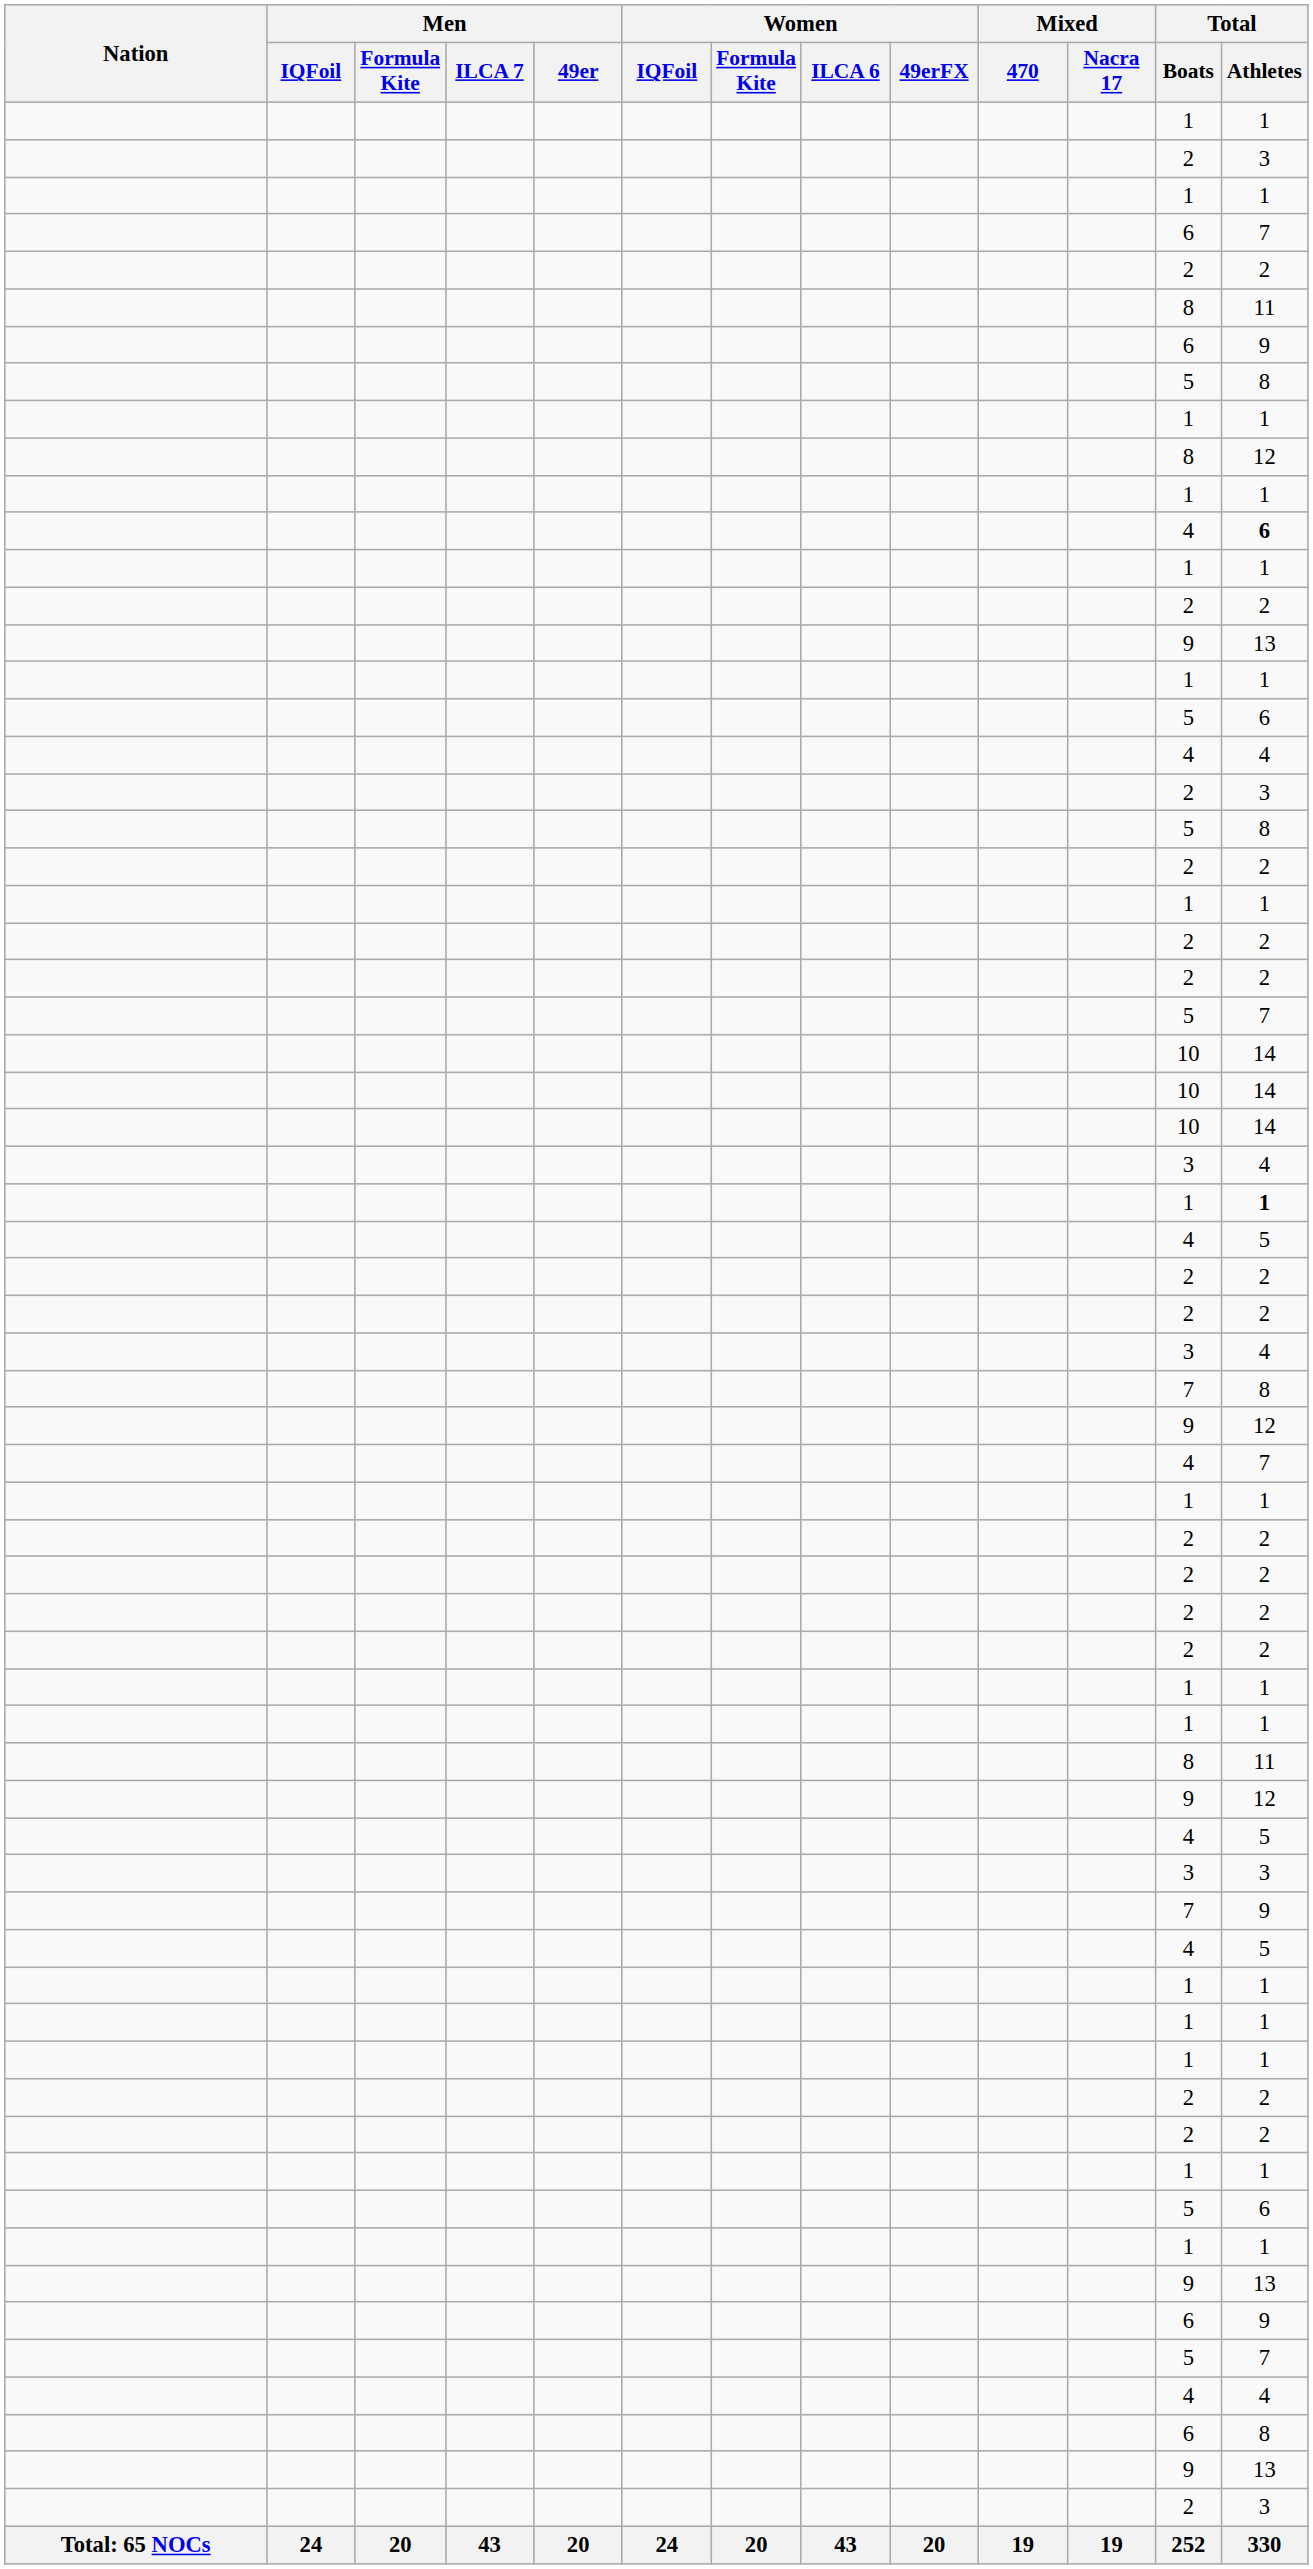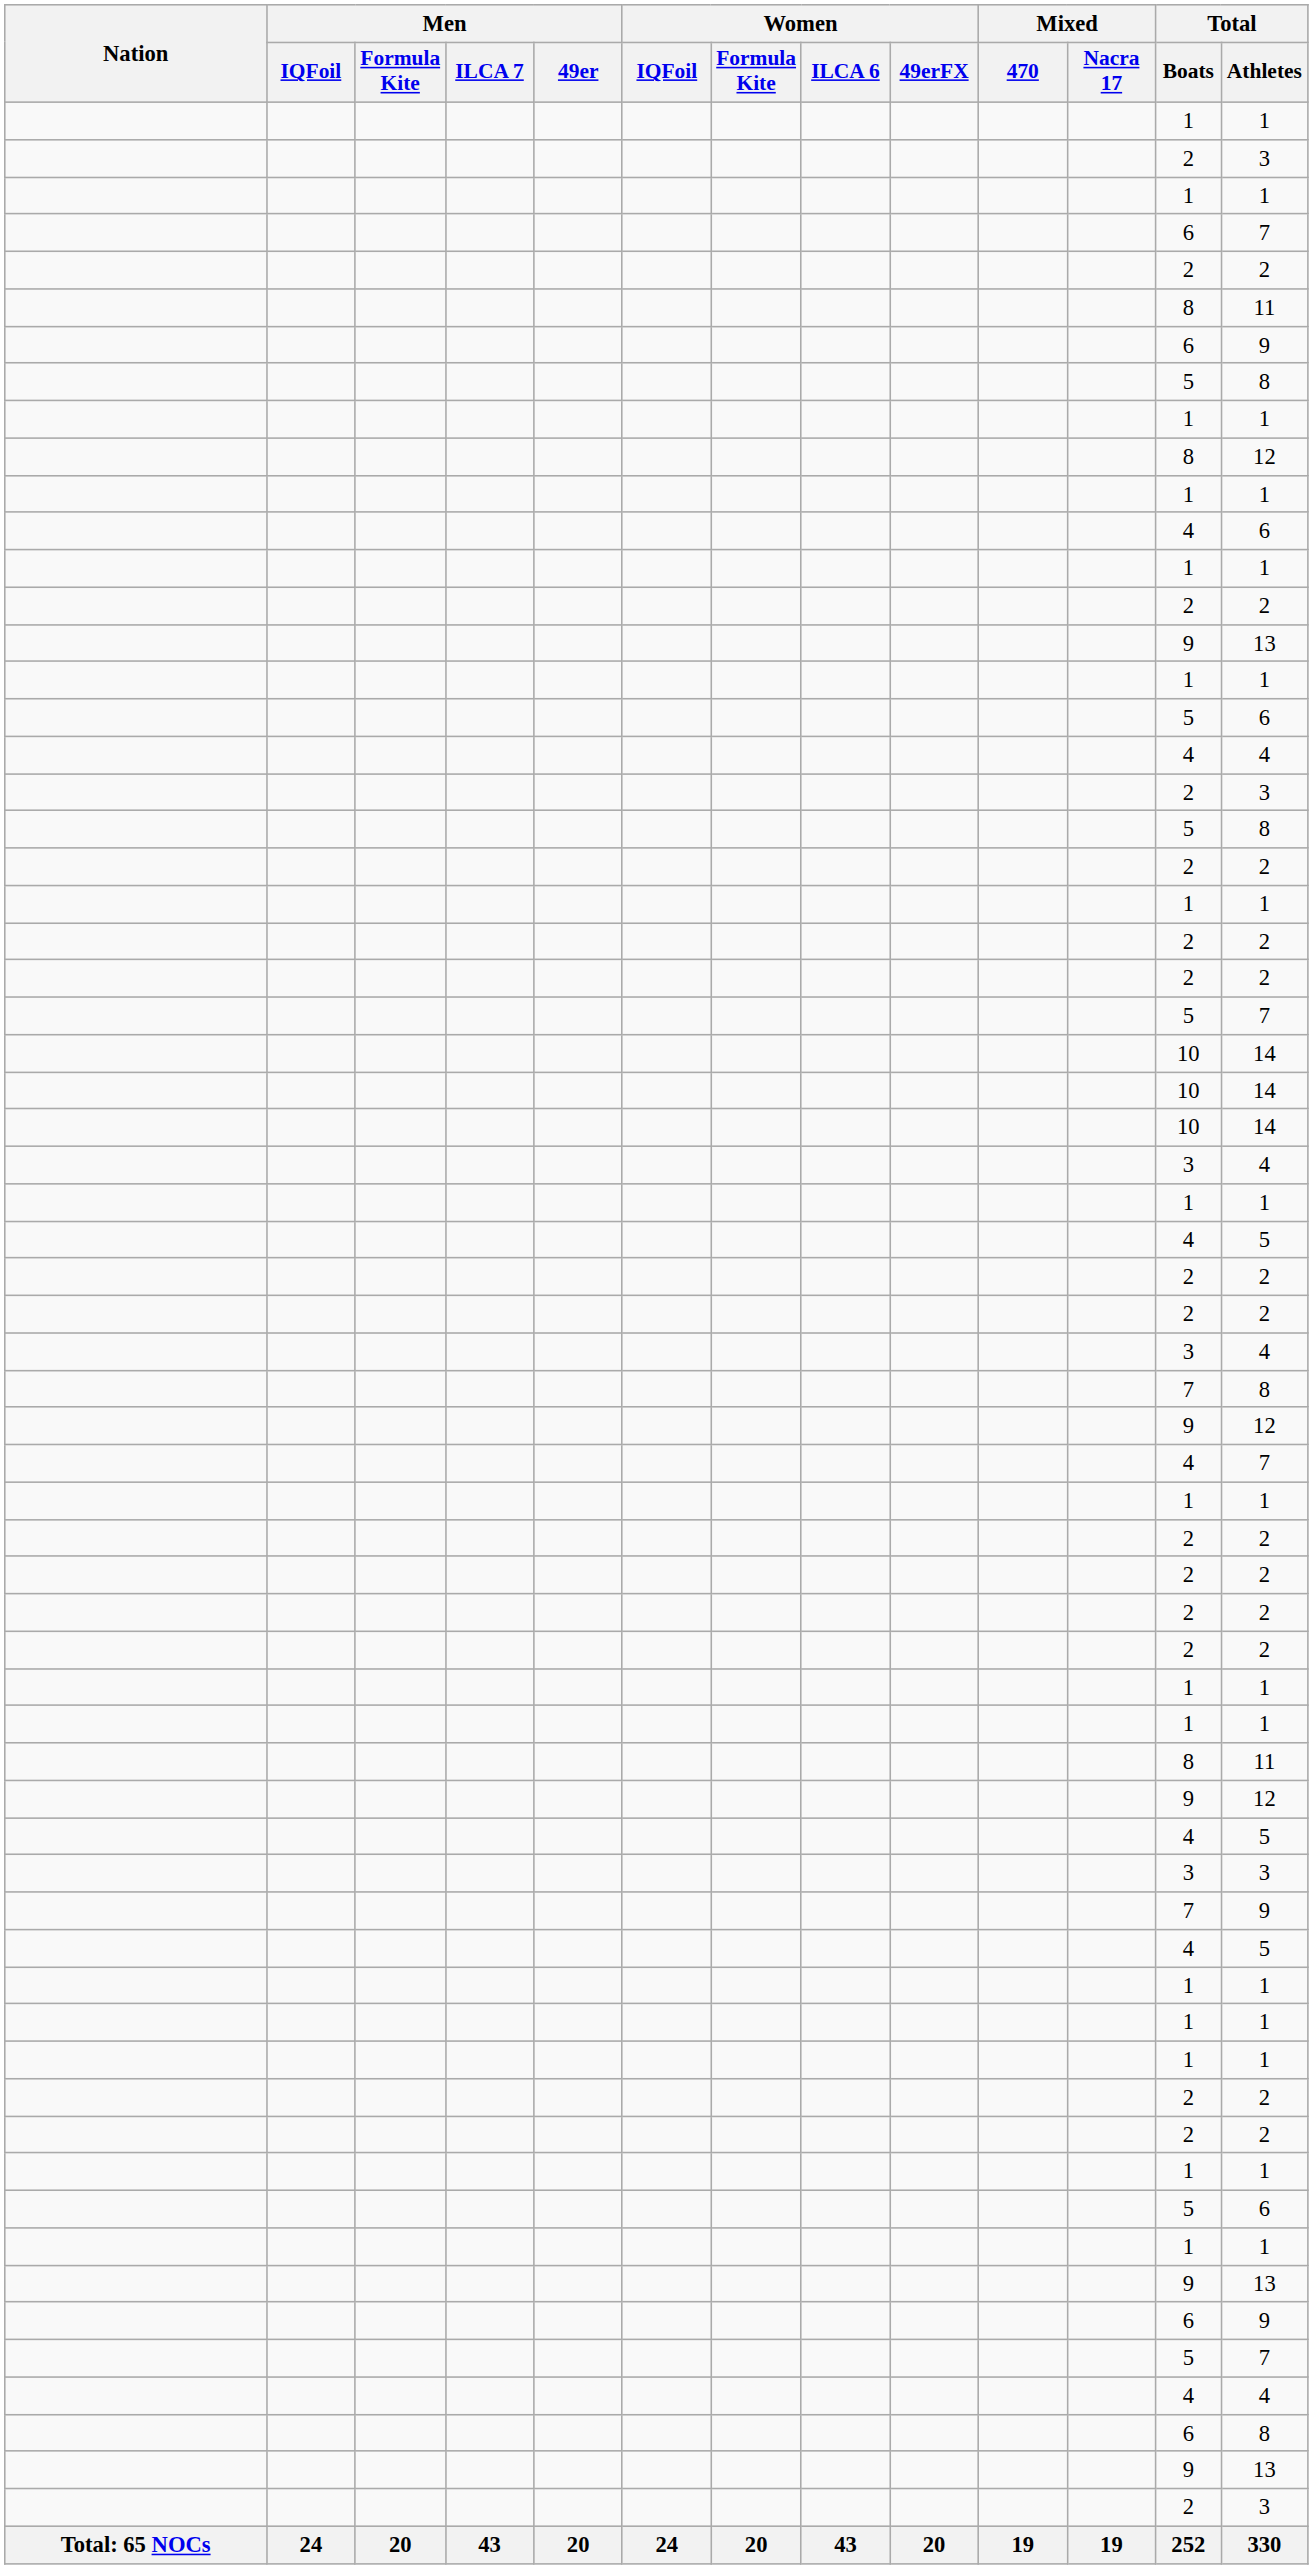(1264, 531) bold -> (1264, 531) normal
(1264, 1202) bold -> (1264, 1202) normal
